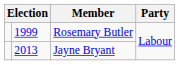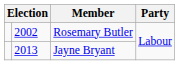(26, 32) 1999 -> (26, 32) 2002
